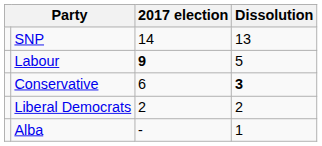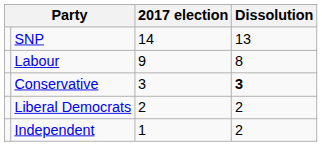(142, 61) bold -> (142, 61) normal
(239, 61) 5 -> (239, 61) 8
(142, 84) 6 -> (142, 84) 3
+ row: (54, 130)
- row: (29, 130)
